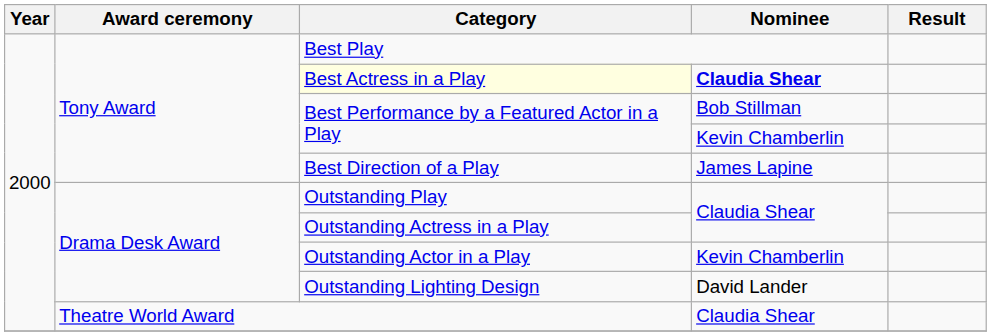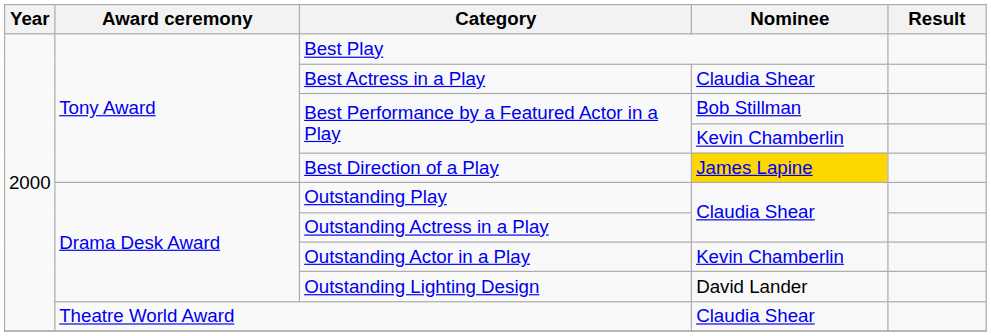(395, 78) lightyellow background -> (395, 78) no background
(759, 78) bold -> (755, 78) normal
(754, 167) no background -> (754, 167) gold background
